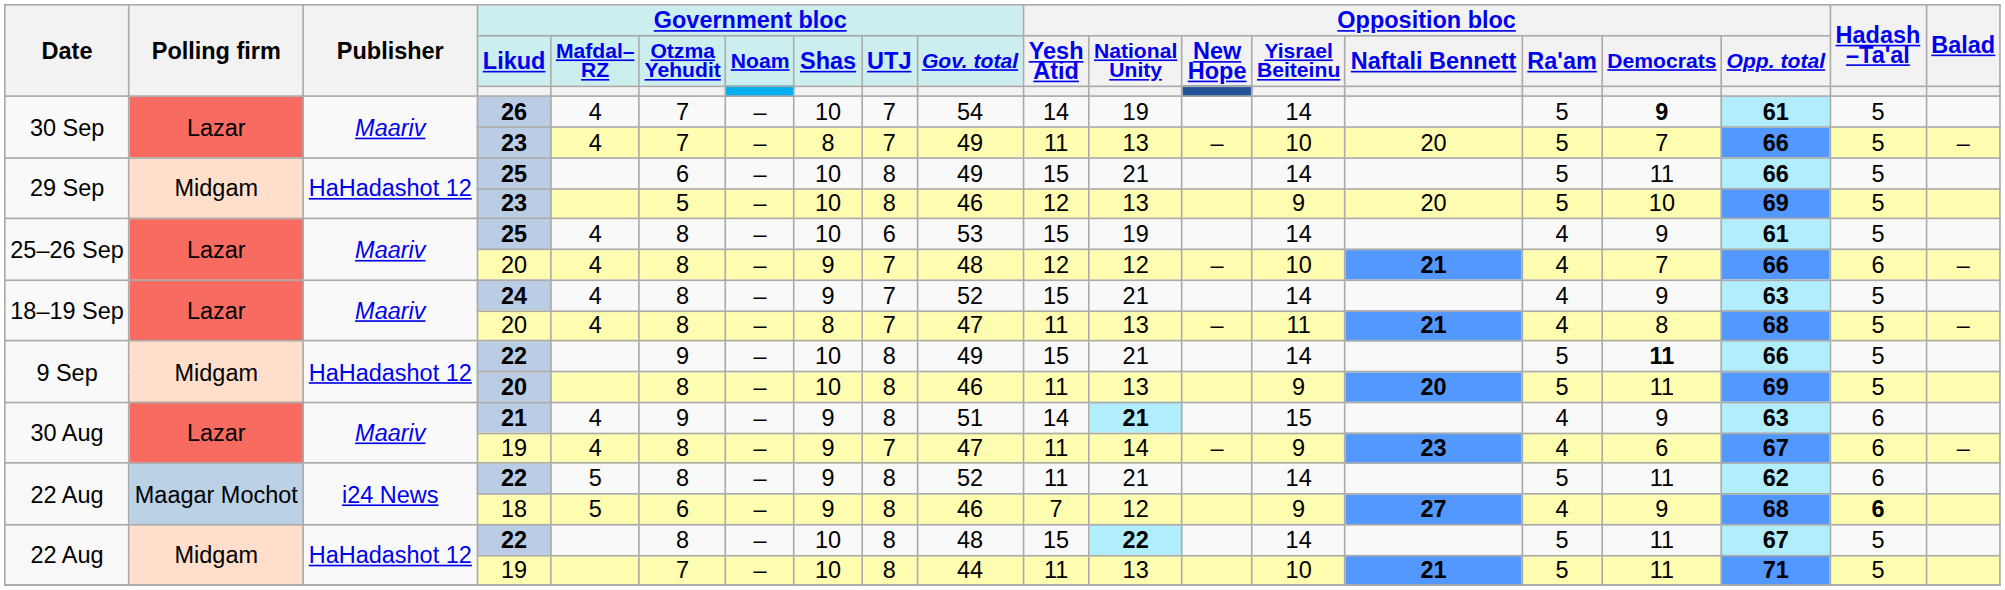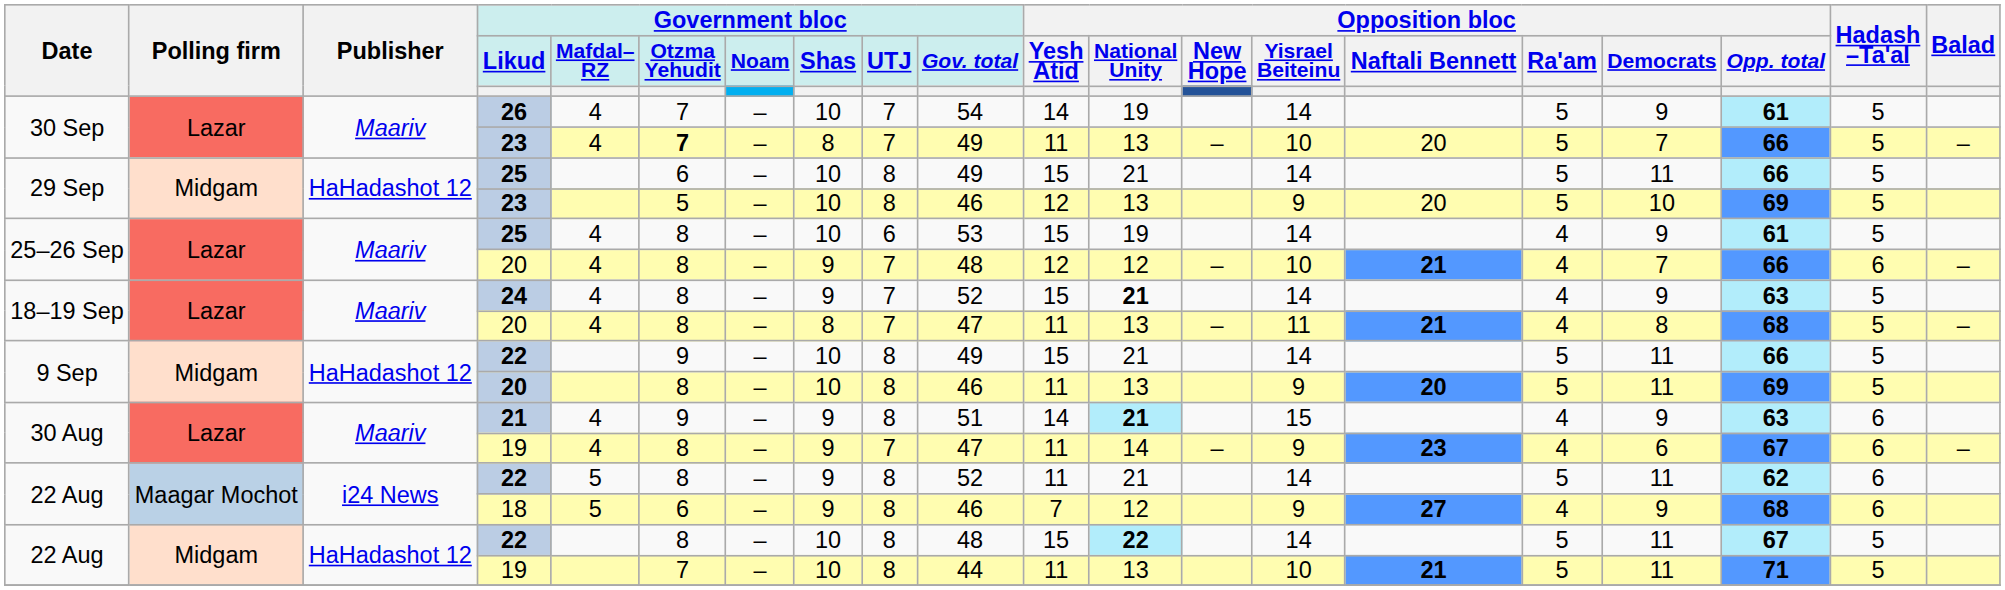(1662, 112) bold -> (1662, 112) normal
(683, 143) normal -> (683, 143) bold
(1136, 296) normal -> (1136, 296) bold
(1662, 357) bold -> (1662, 357) normal
(1878, 509) bold -> (1878, 509) normal
